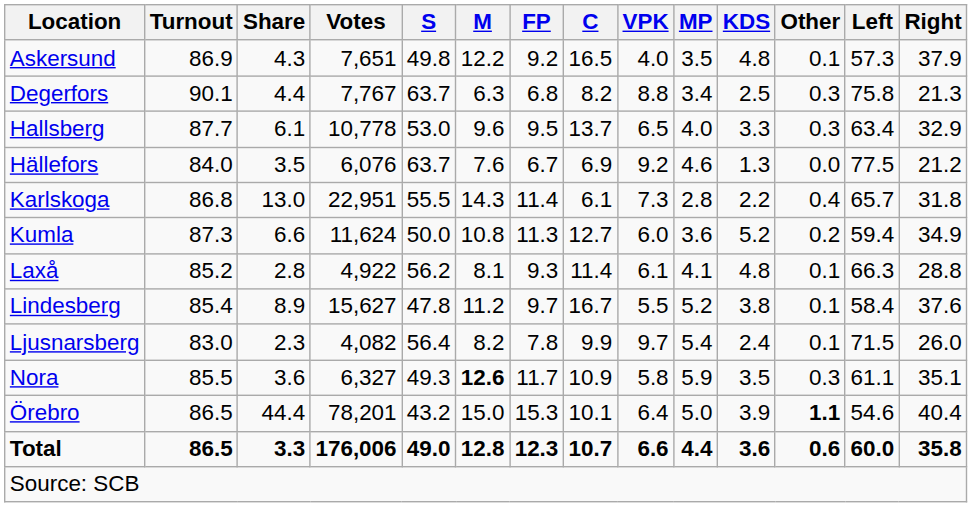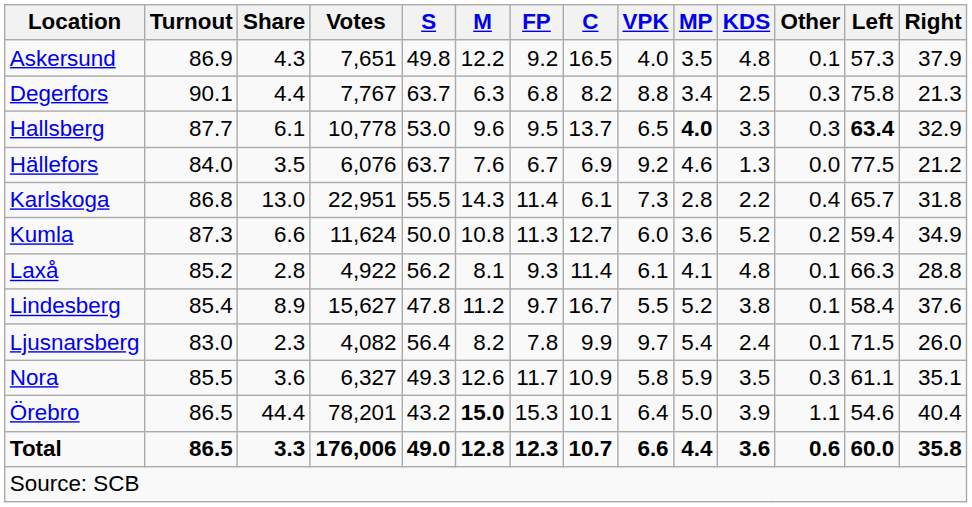(697, 128) normal -> (697, 128) bold
(872, 128) normal -> (872, 128) bold
(483, 377) bold -> (483, 377) normal
(483, 413) normal -> (483, 413) bold
(825, 413) bold -> (825, 413) normal
